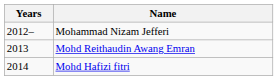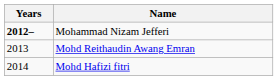(20, 31) normal -> (20, 31) bold
